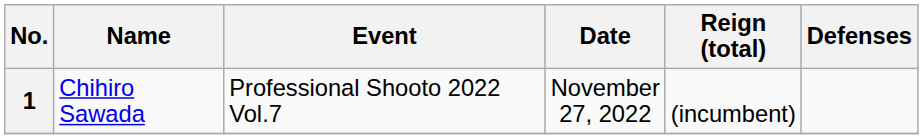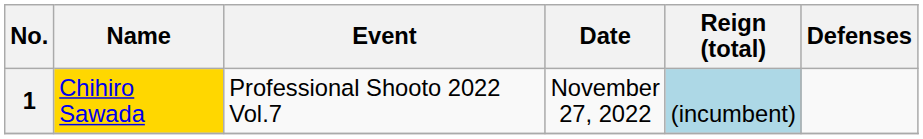(102, 100) no background -> (102, 100) gold background
(733, 114) no background -> (733, 114) lightblue background
